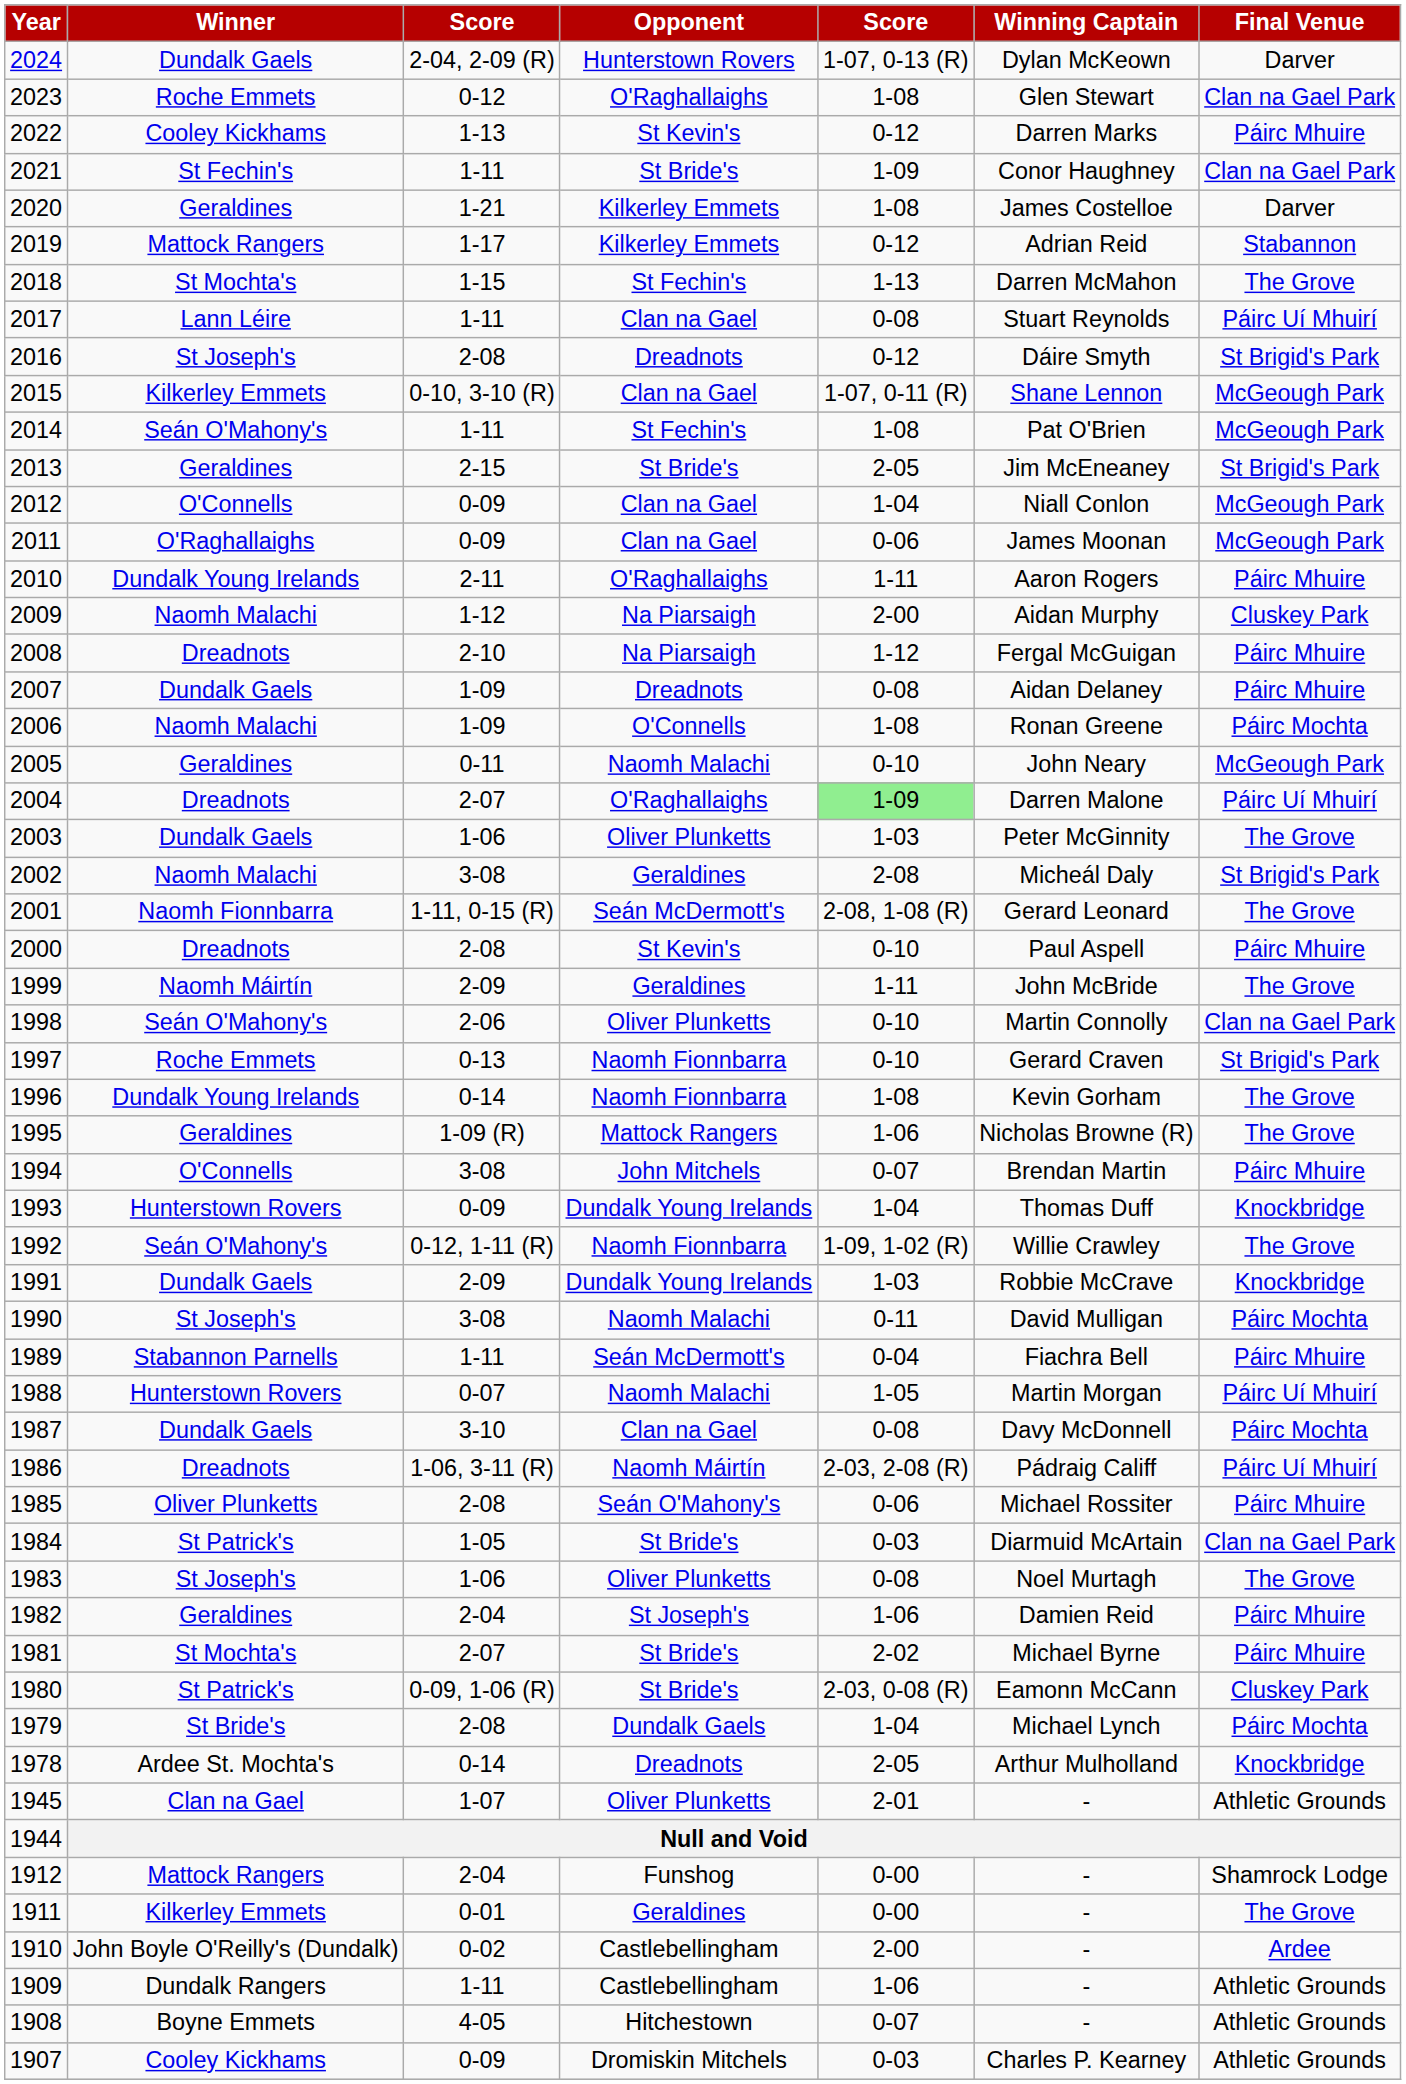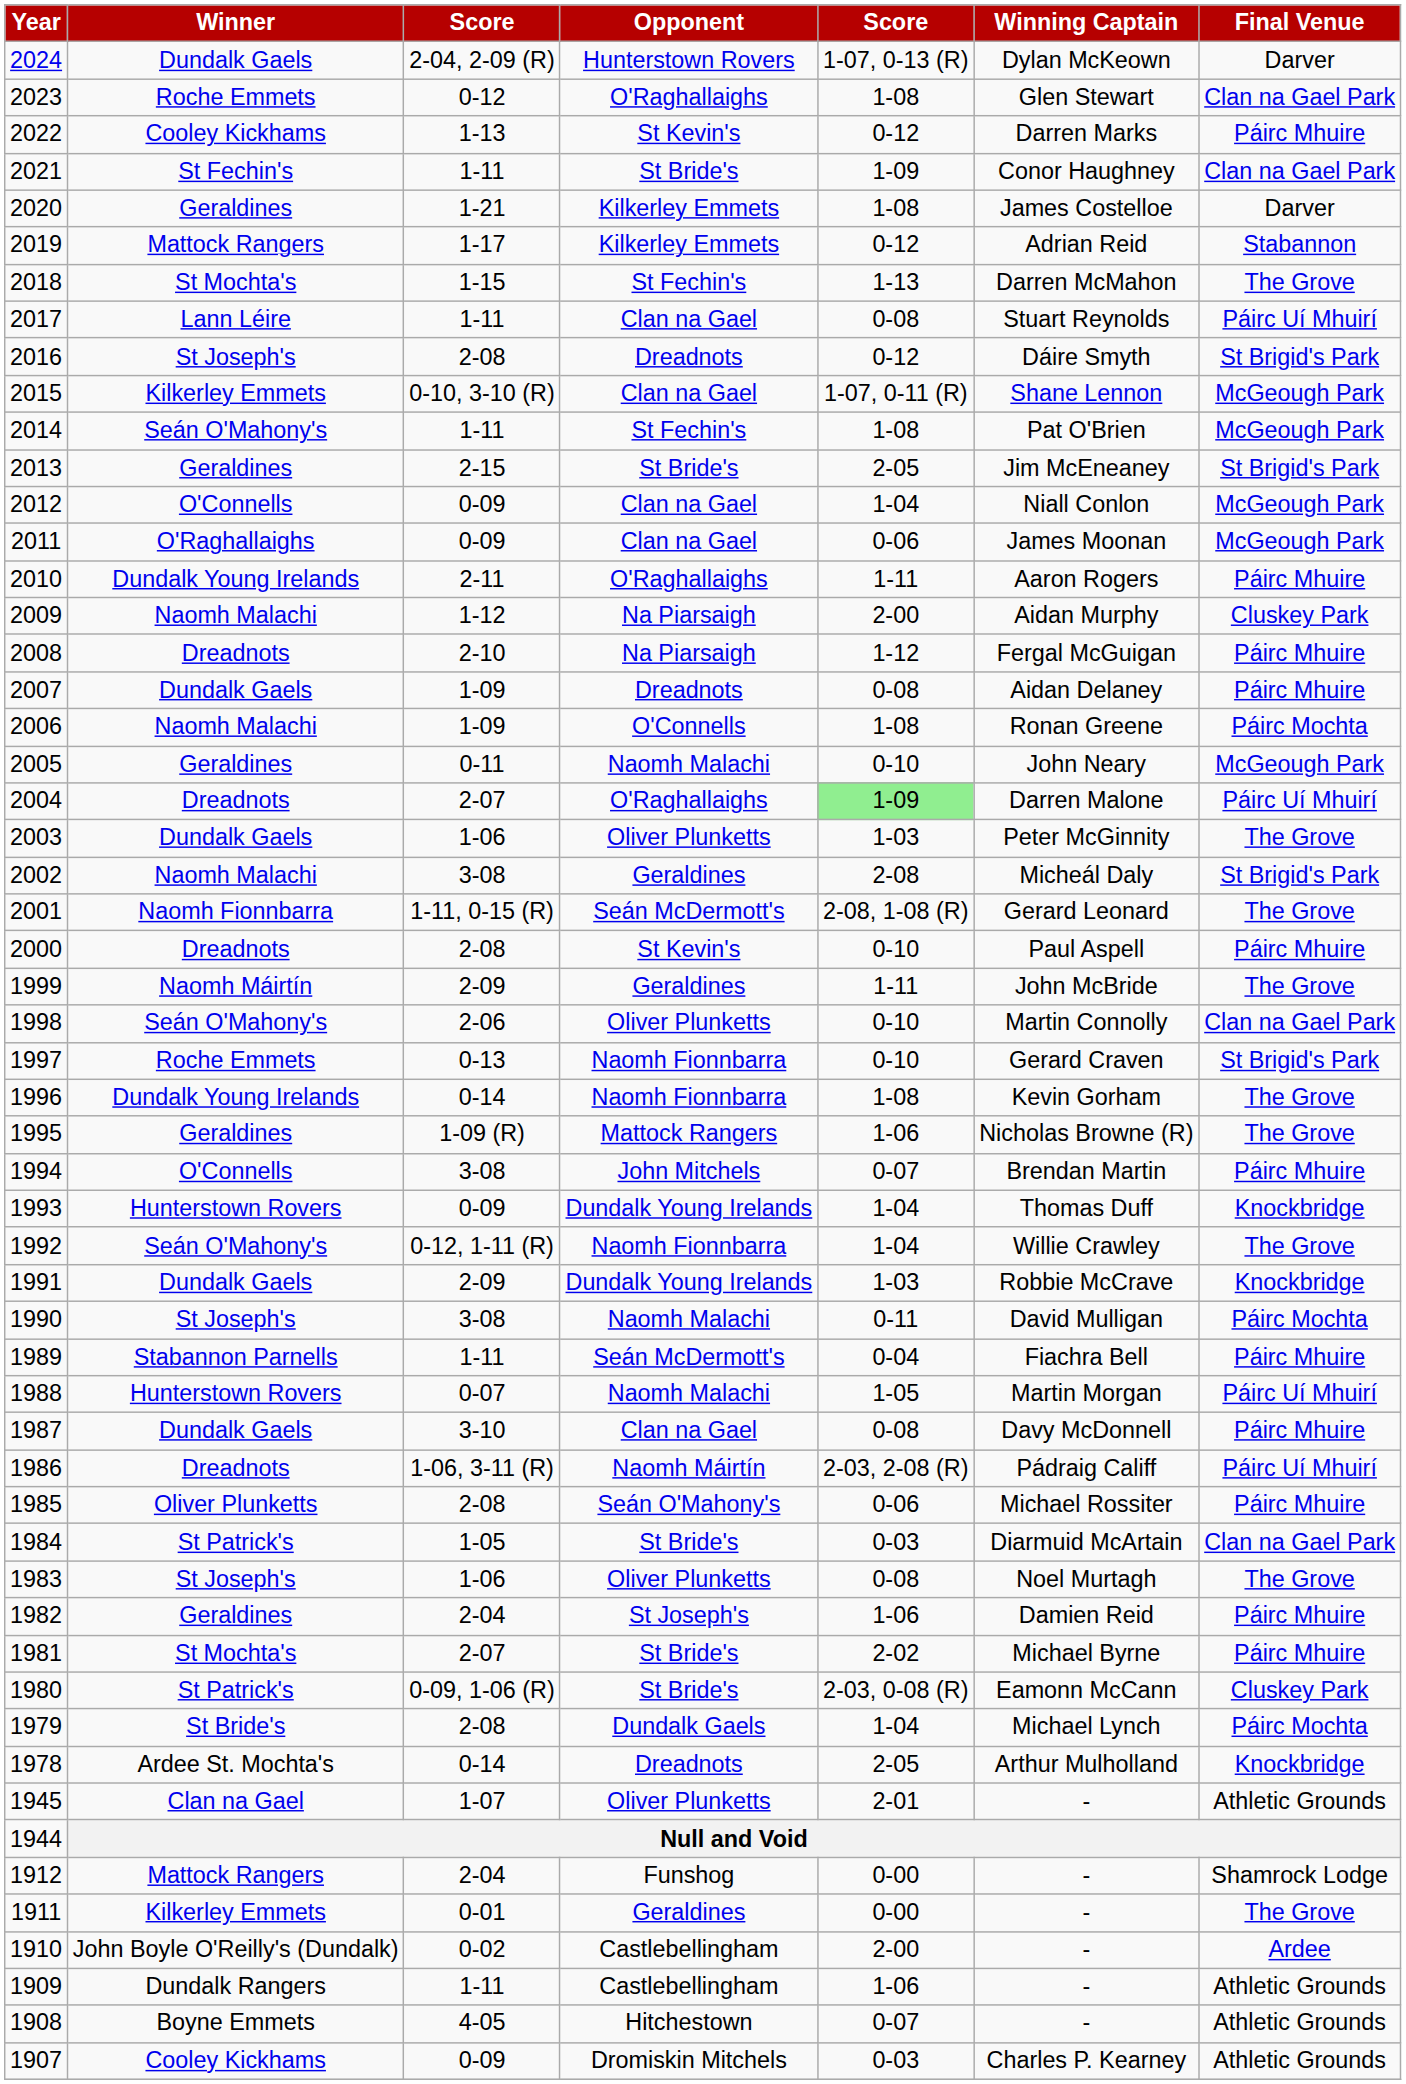(896, 1245) 1-09, 1-02 (R) -> (896, 1245) 1-04
(1300, 1430) Páirc Mochta -> (1300, 1430) Páirc Mhuire
